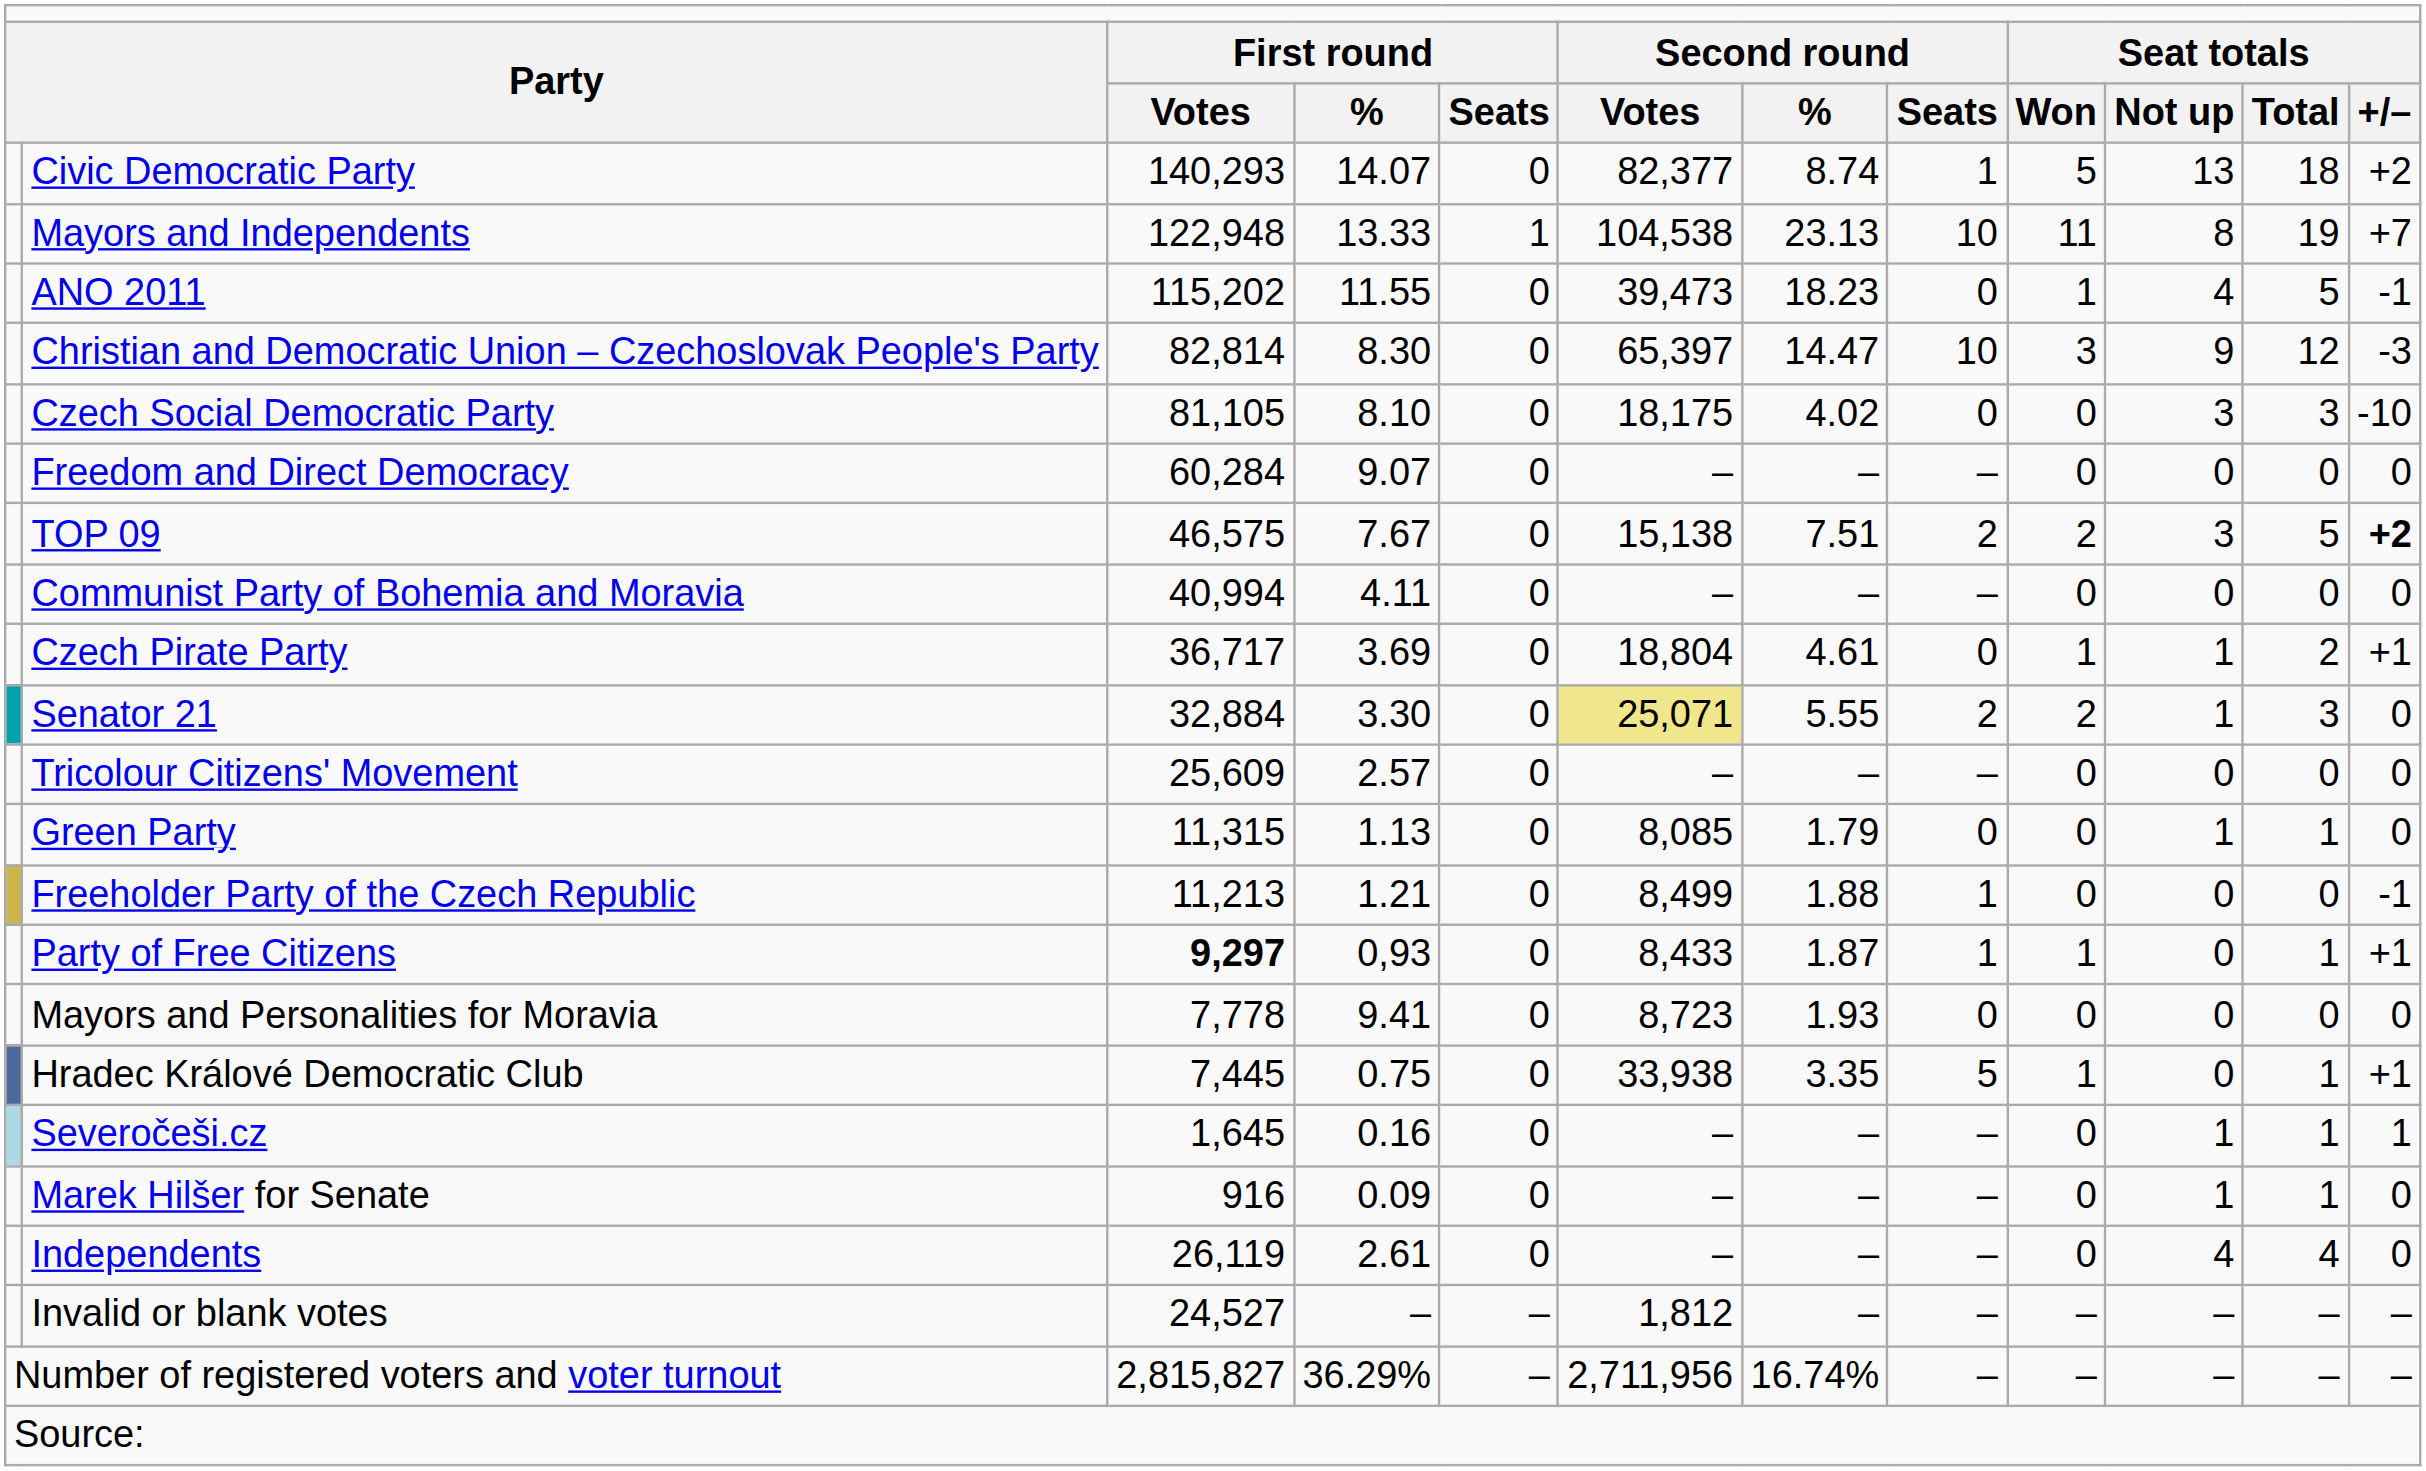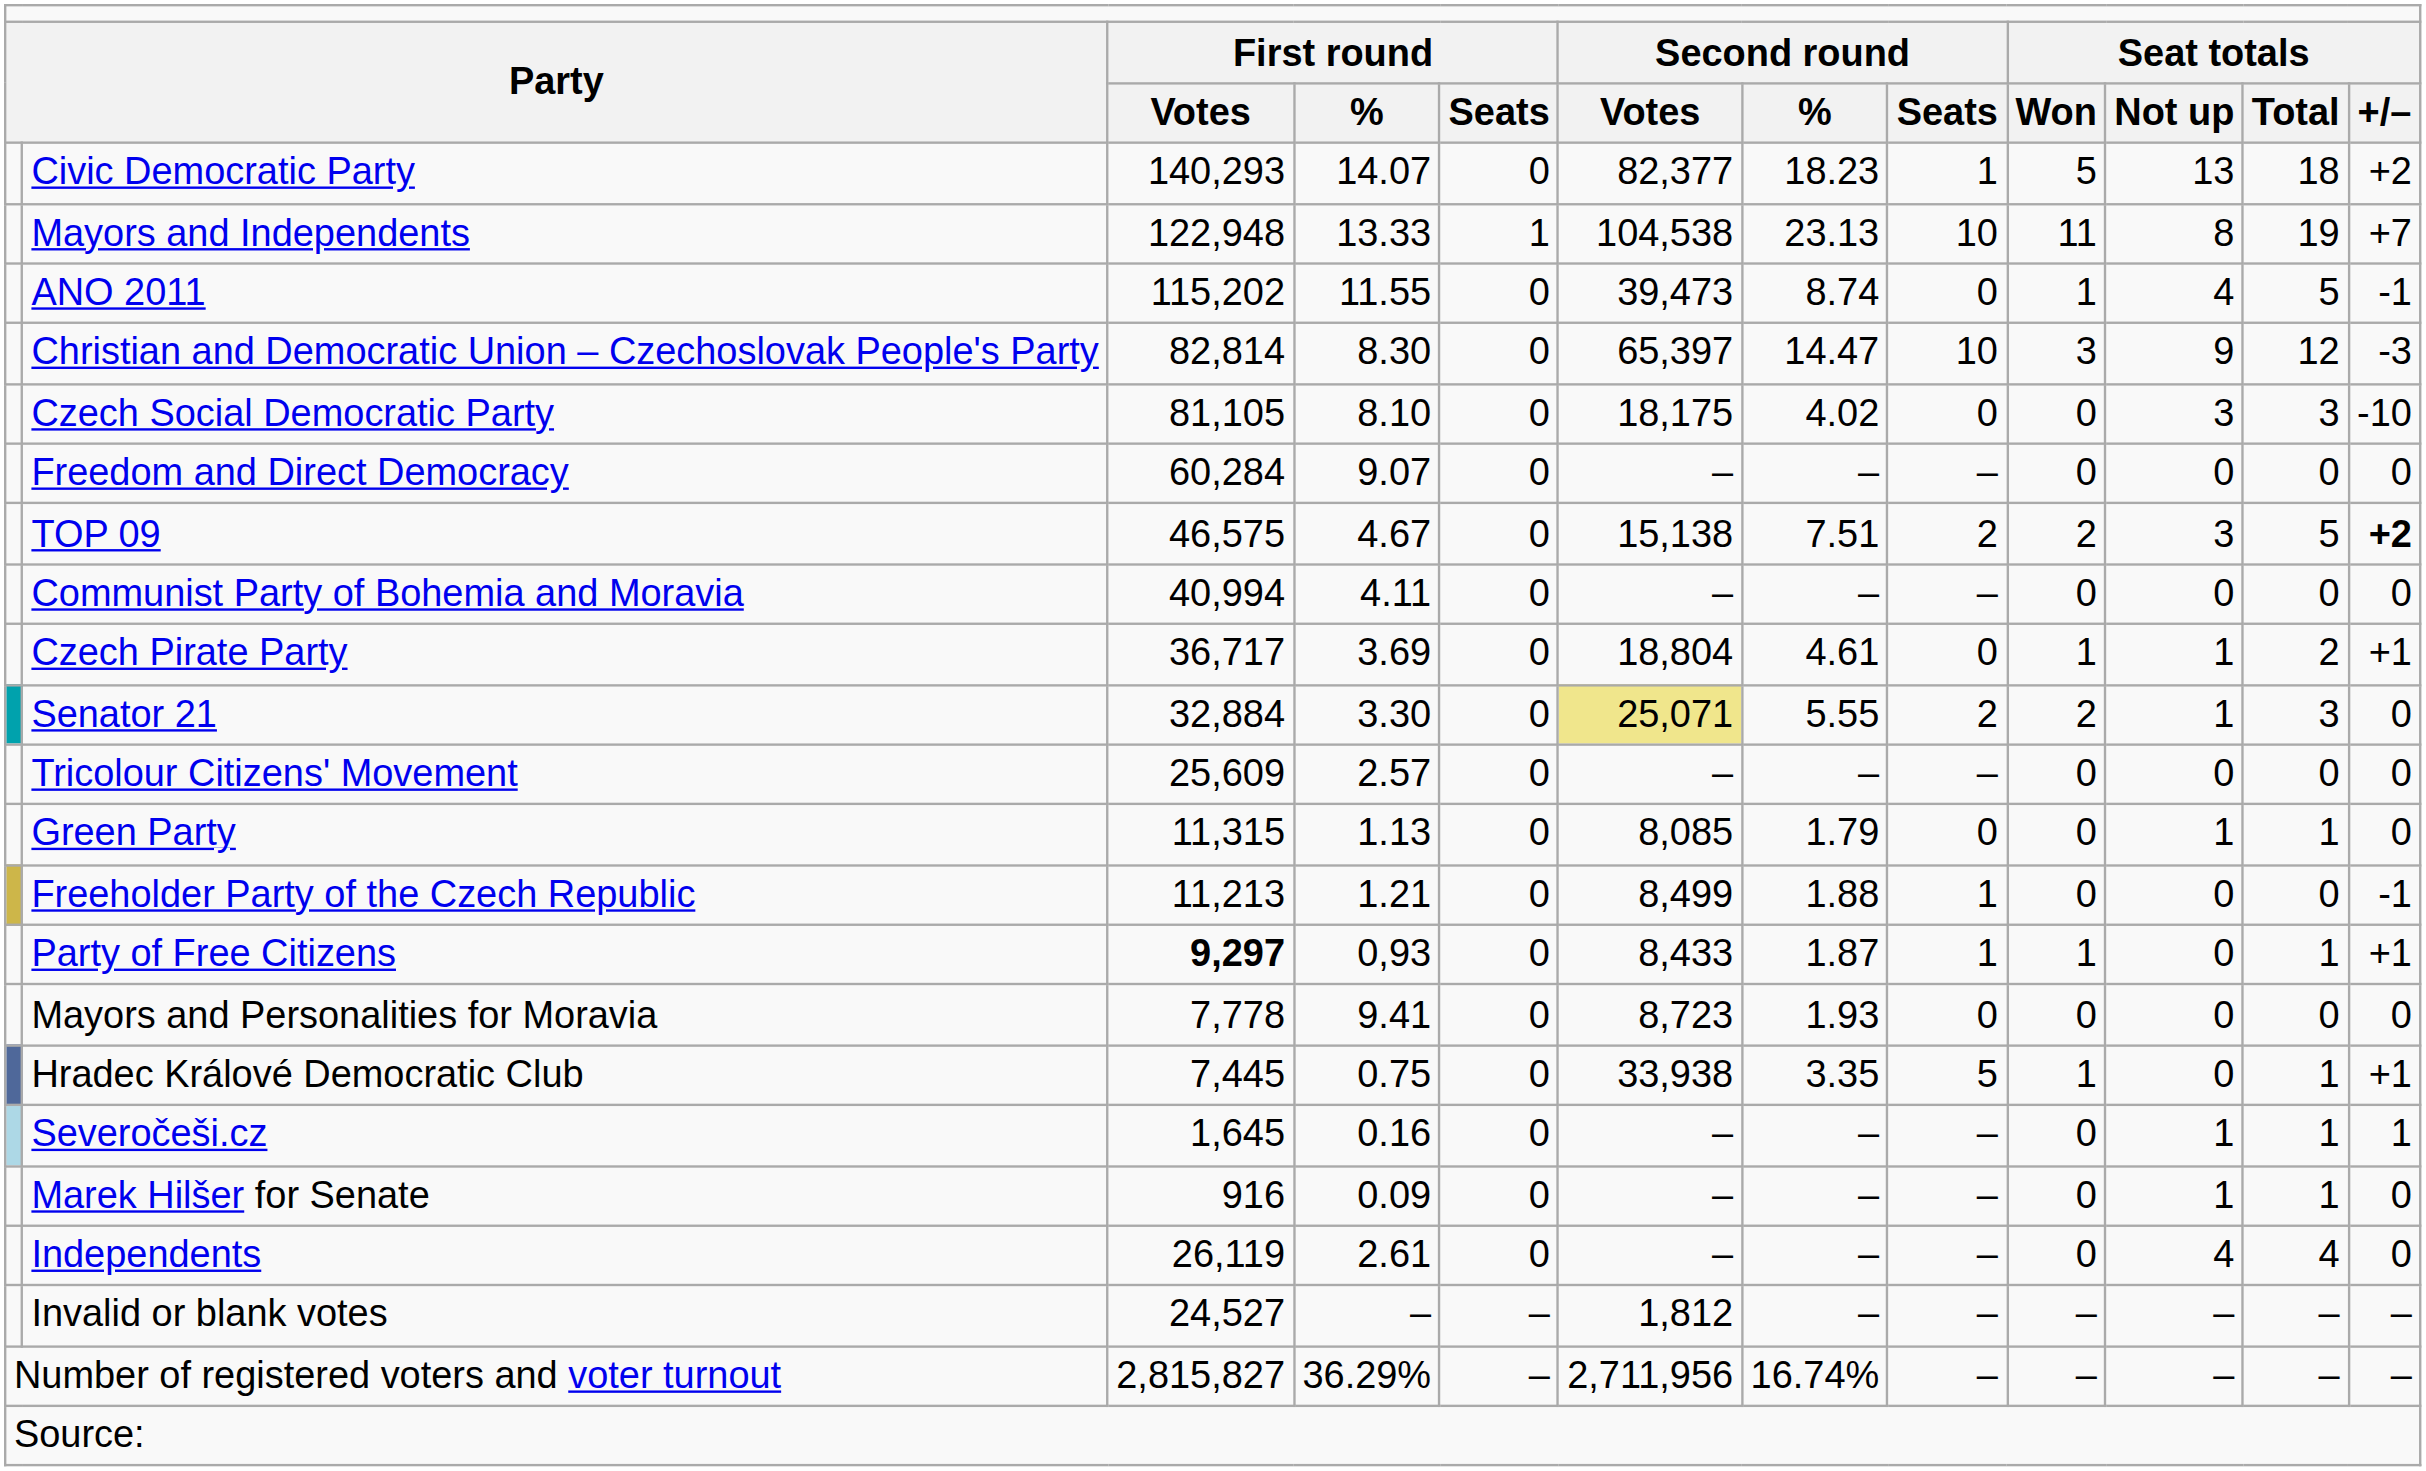(1842, 172) 8.74 -> (1832, 172) 18.23
(1832, 292) 18.23 -> (1842, 292) 8.74
(1394, 533) 7.67 -> (1394, 533) 4.67
